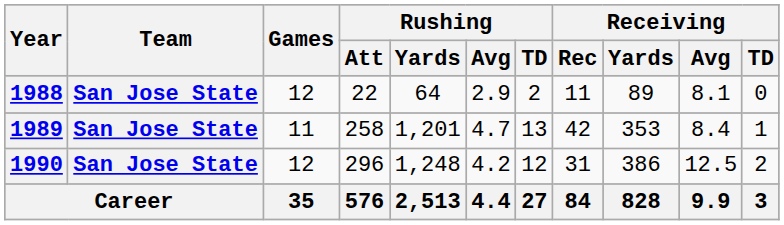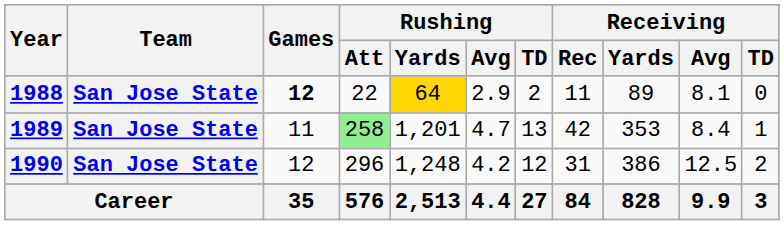(301, 94) normal -> (301, 94) bold
(428, 94) no background -> (428, 94) gold background
(364, 130) no background -> (364, 130) lightgreen background
